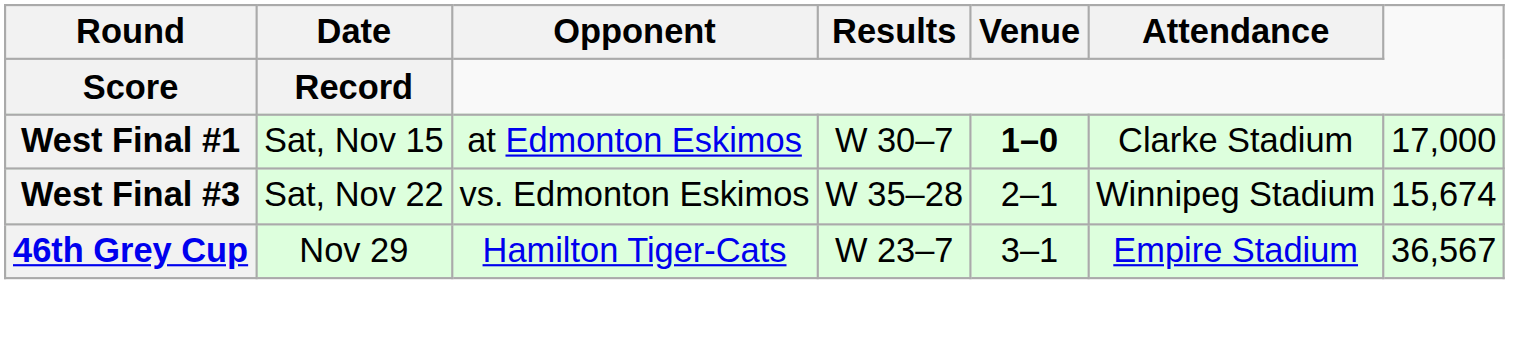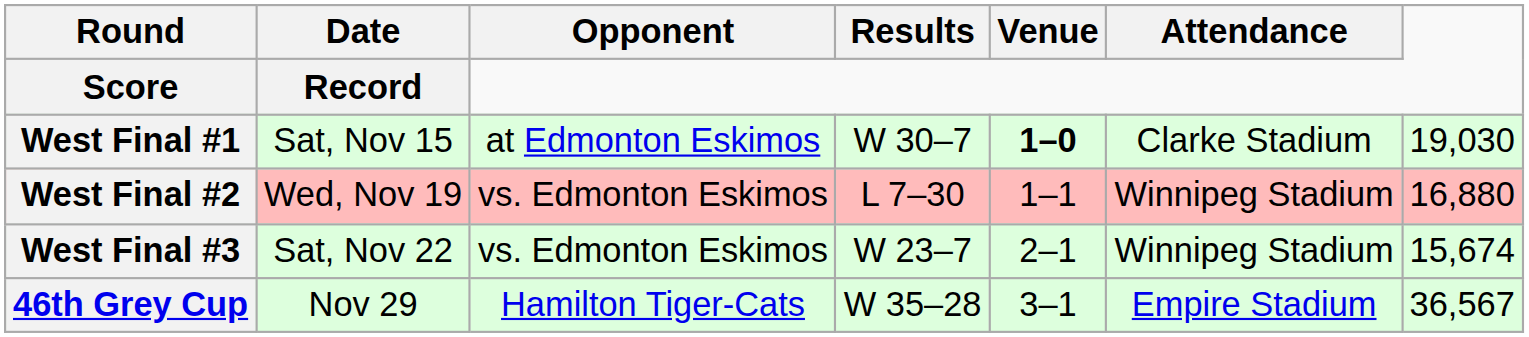(1444, 140) 17,000 -> (1462, 140) 19,030
+ row: (131, 195)
(894, 195) W 35–28 -> (913, 250) W 23–7
(894, 250) W 23–7 -> (913, 304) W 35–28
